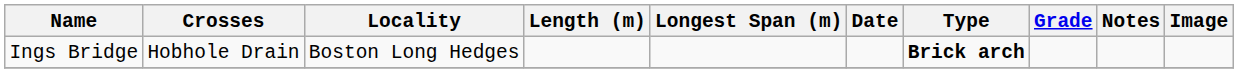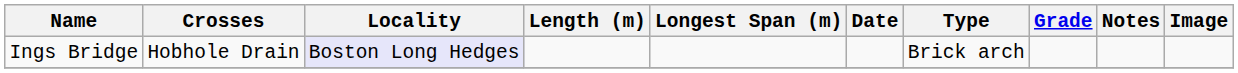(414, 52) no background -> (414, 52) lavender background
(966, 52) bold -> (966, 52) normal
